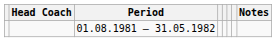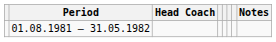columns swapped: (42, 13) <-> (146, 13)
